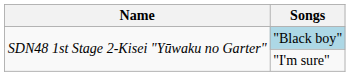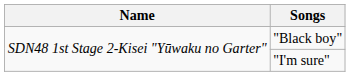(308, 37) lightblue background -> (308, 37) no background
